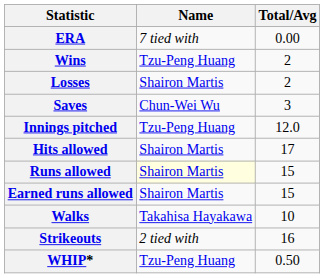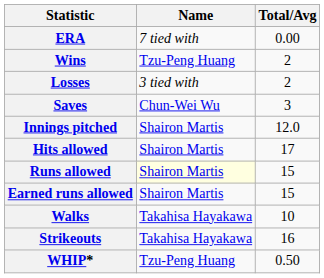(181, 82) Shairon Martis -> (169, 82) 3 tied with
(187, 127) Tzu-Peng Huang -> (181, 127) Shairon Martis
(169, 238) 2 tied with -> (196, 238) Takahisa Hayakawa
